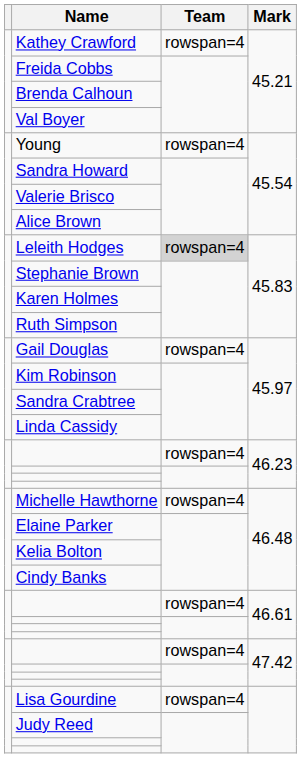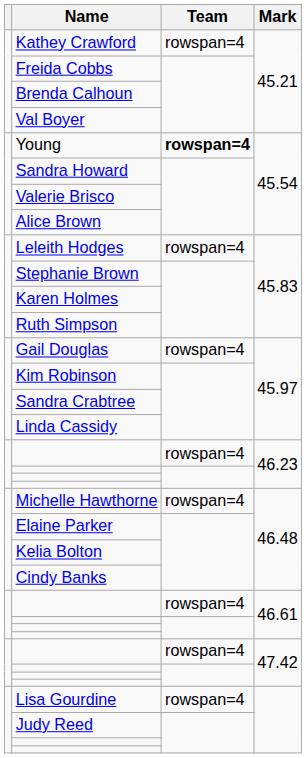(205, 145) normal -> (207, 145) bold
(205, 247) lightgrey background -> (205, 247) no background
